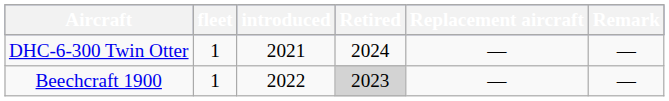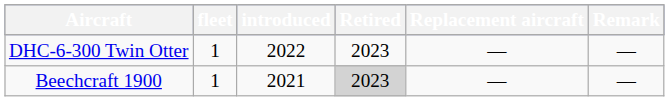(286, 50) 2021 -> (286, 50) 2022
(370, 50) 2024 -> (370, 50) 2023
(286, 80) 2022 -> (286, 80) 2021
